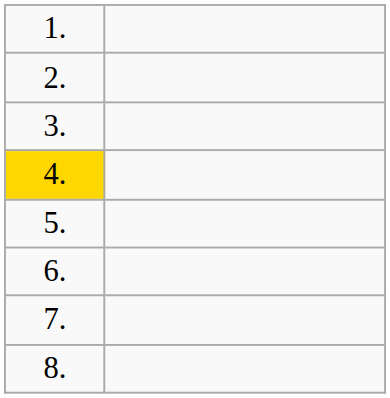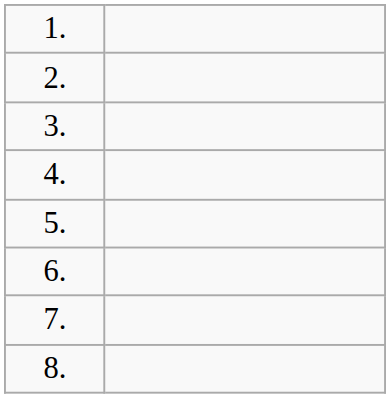(55, 174) gold background -> (55, 174) no background
